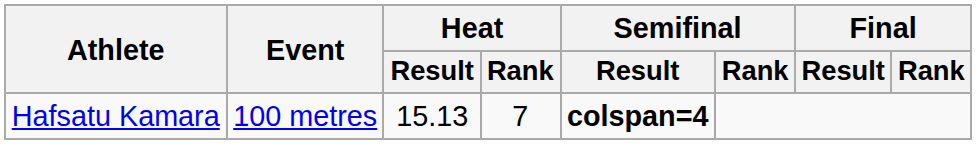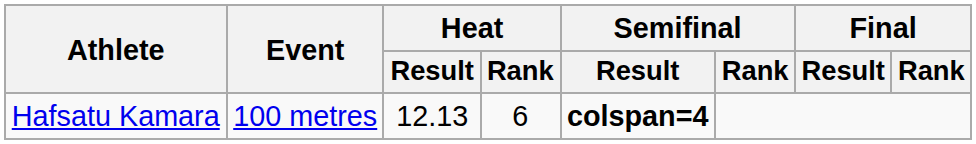(432, 117) 15.13 -> (432, 117) 12.13
(520, 117) 7 -> (520, 117) 6
